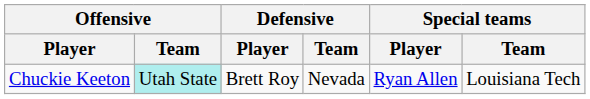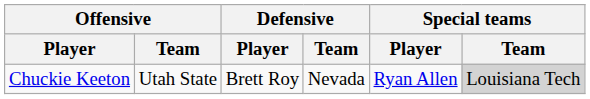(178, 78) paleturquoise background -> (178, 78) no background
(523, 78) no background -> (523, 78) lightgrey background
